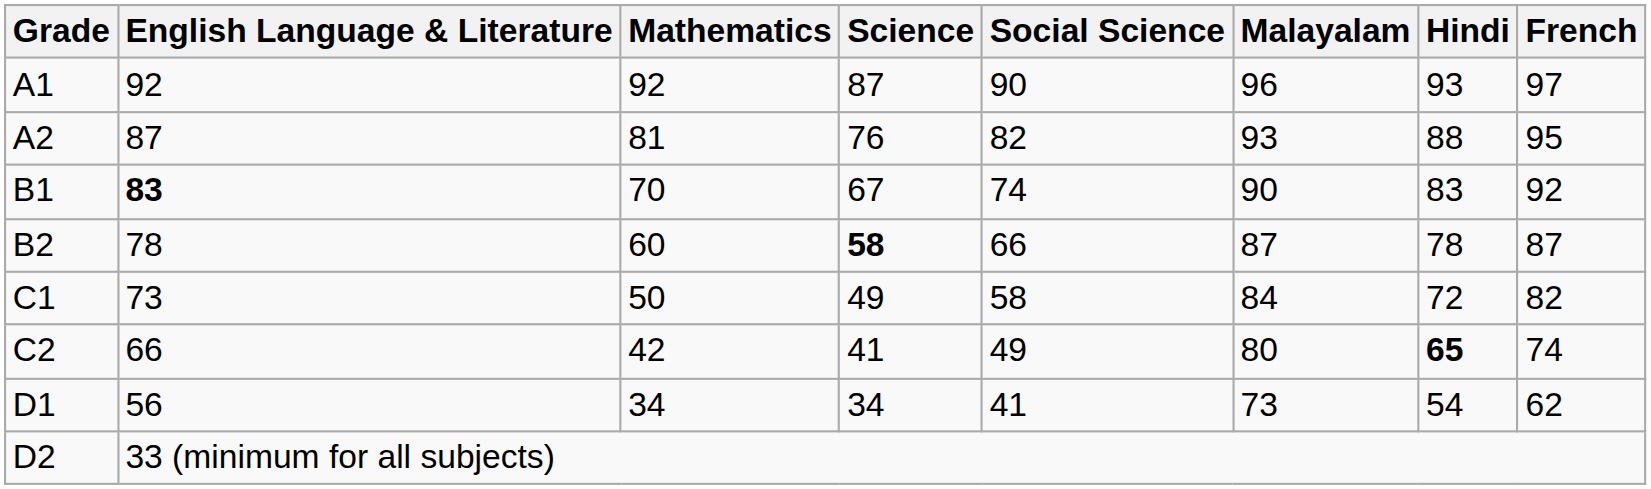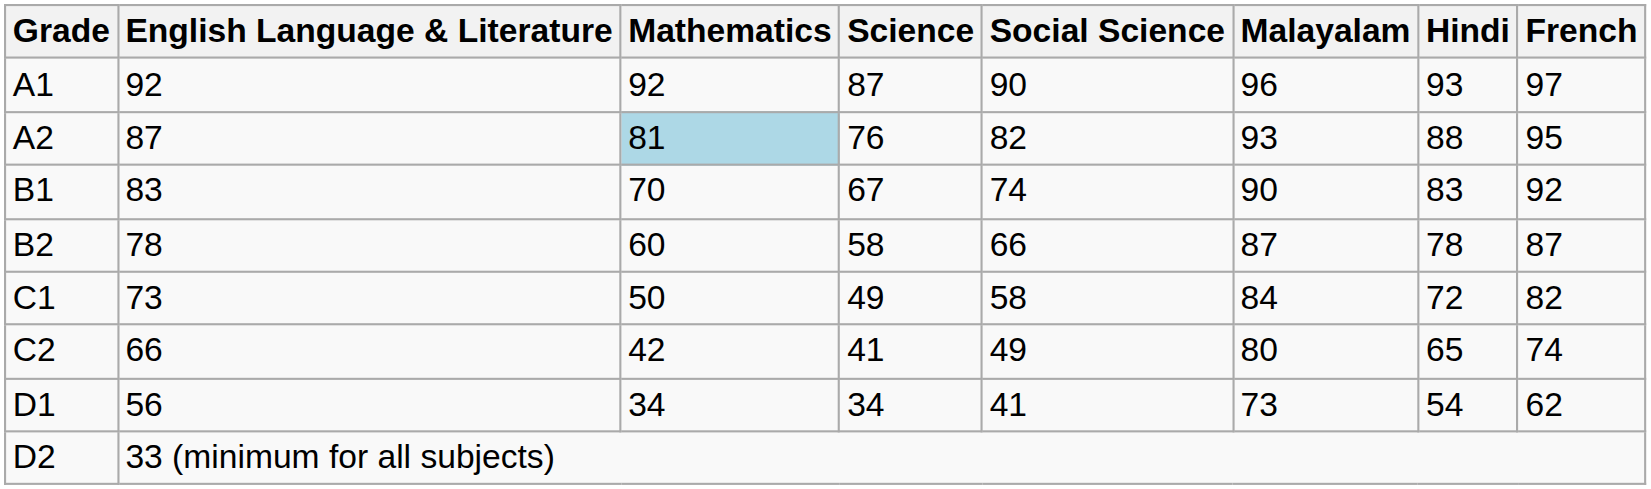(647, 137) no background -> (647, 137) lightblue background
(144, 191) bold -> (144, 191) normal
(866, 244) bold -> (866, 244) normal
(1445, 350) bold -> (1445, 350) normal
